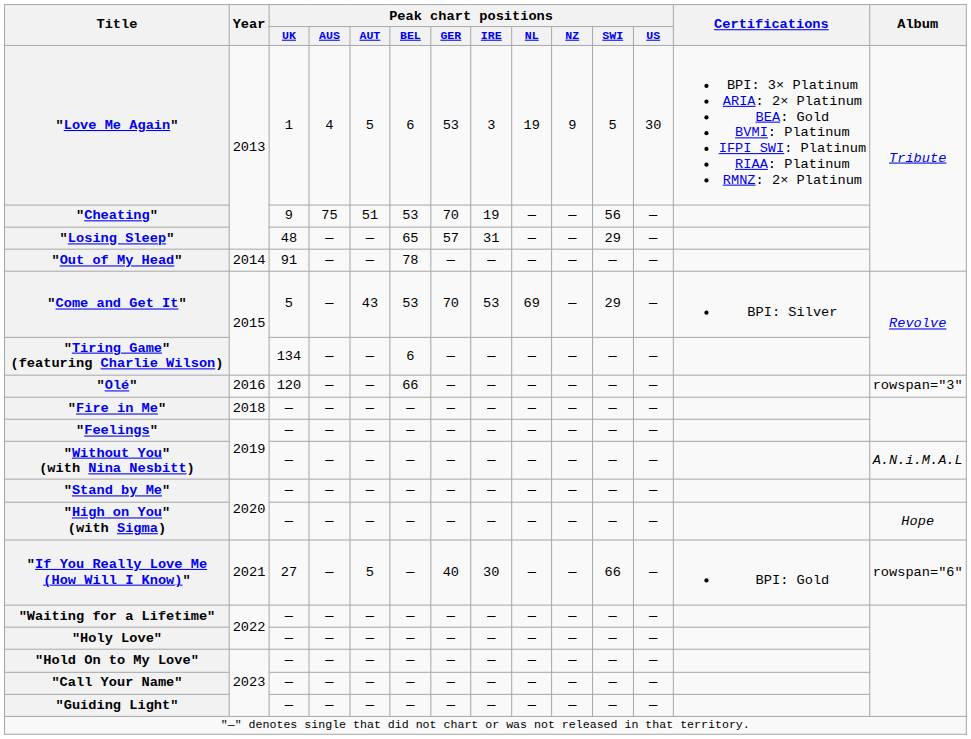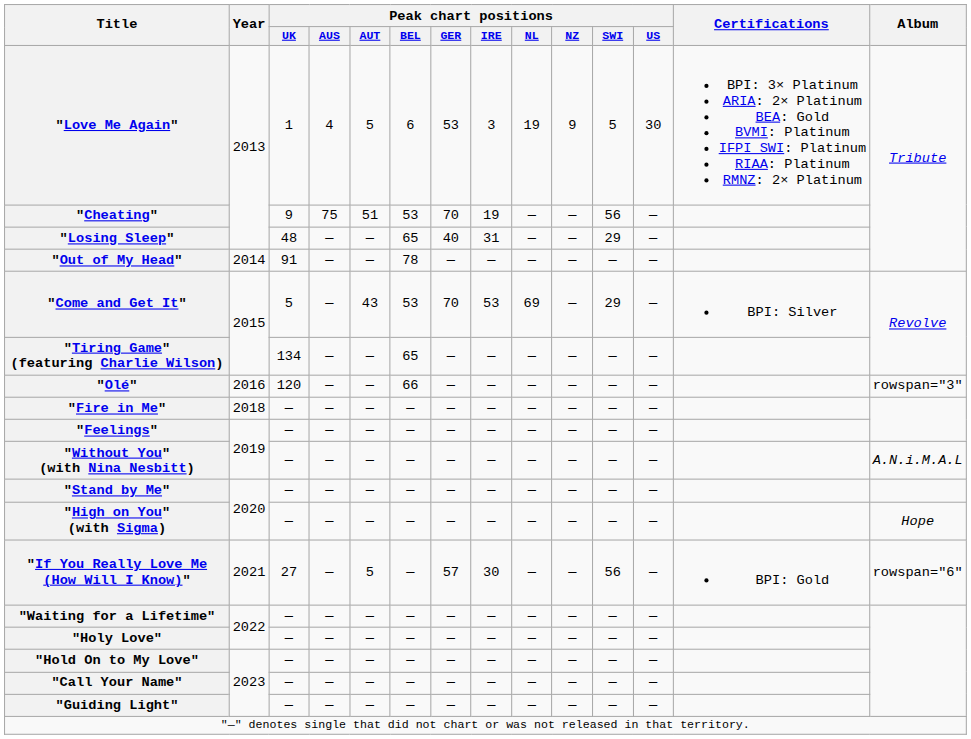(451, 238) 57 -> (451, 238) 40
(410, 356) 6 -> (410, 356) 65
(451, 573) 40 -> (451, 573) 57
(613, 573) 66 -> (613, 573) 56
